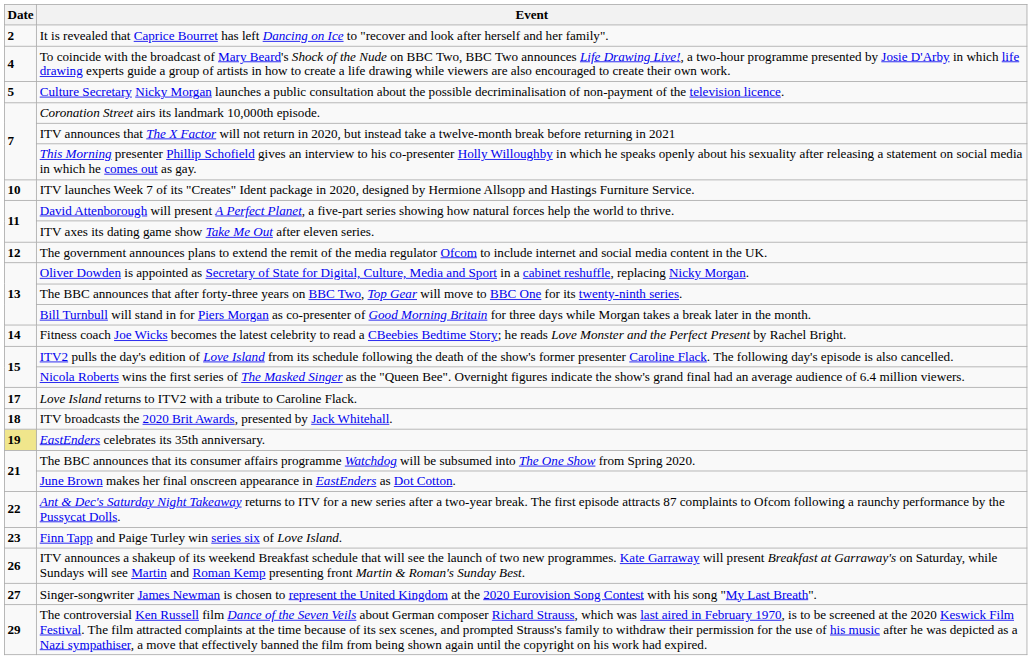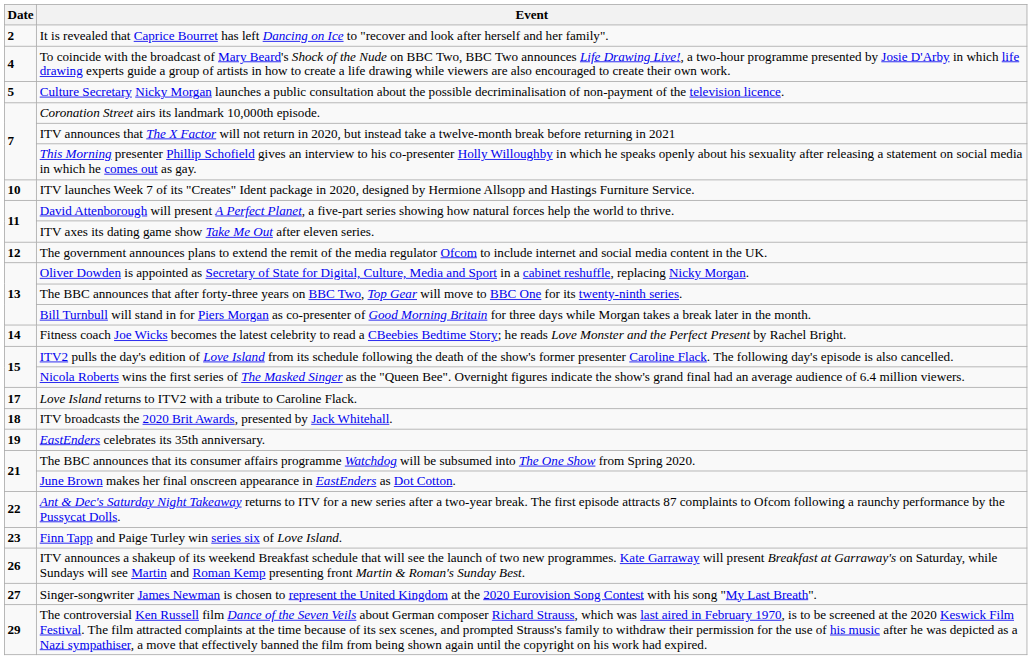(14, 439) khaki background -> (14, 439) no background
